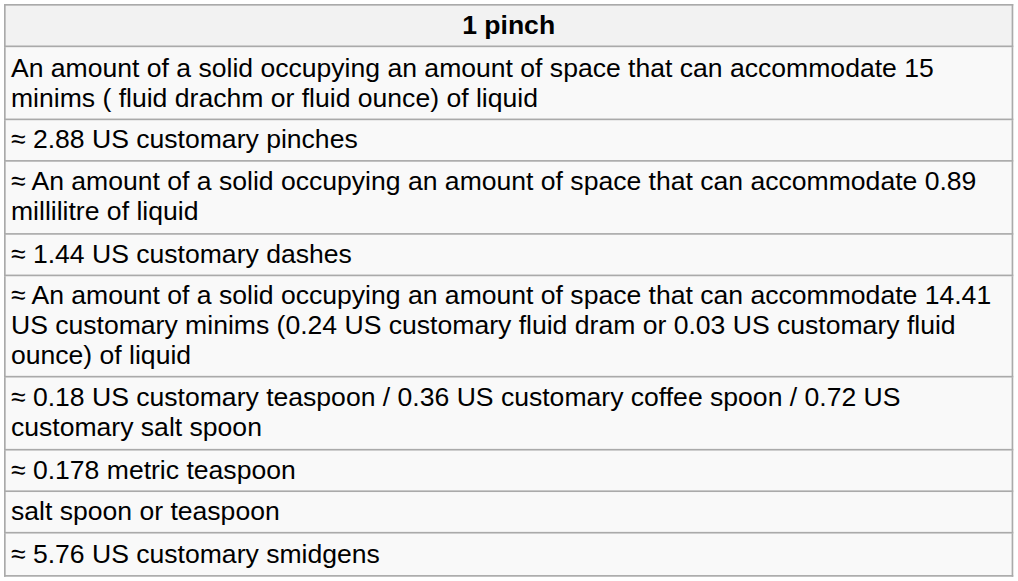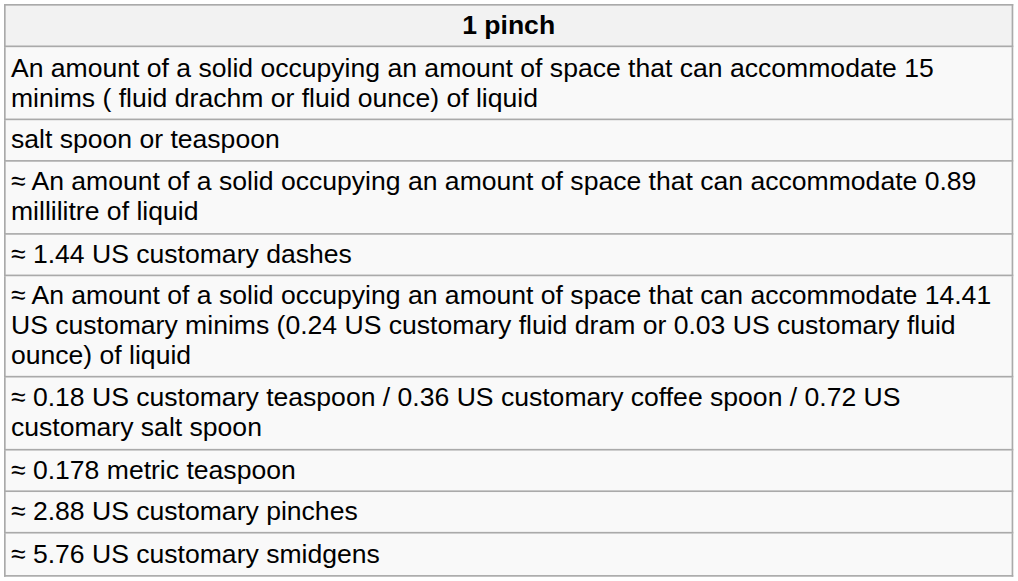(184, 139) ≈ 2.88 US customary pinches -> (145, 139) salt spoon or teaspoon
(145, 511) salt spoon or teaspoon -> (184, 511) ≈ 2.88 US customary pinches
